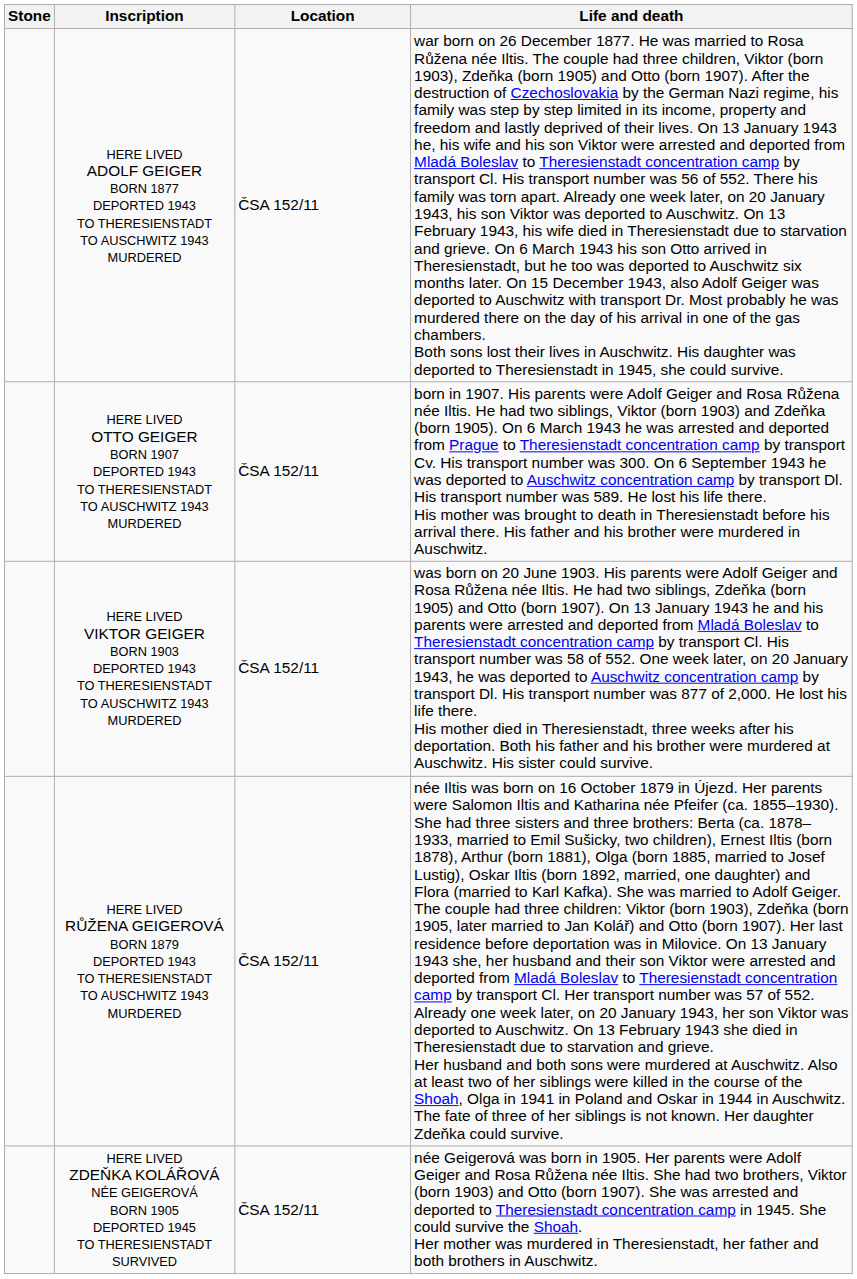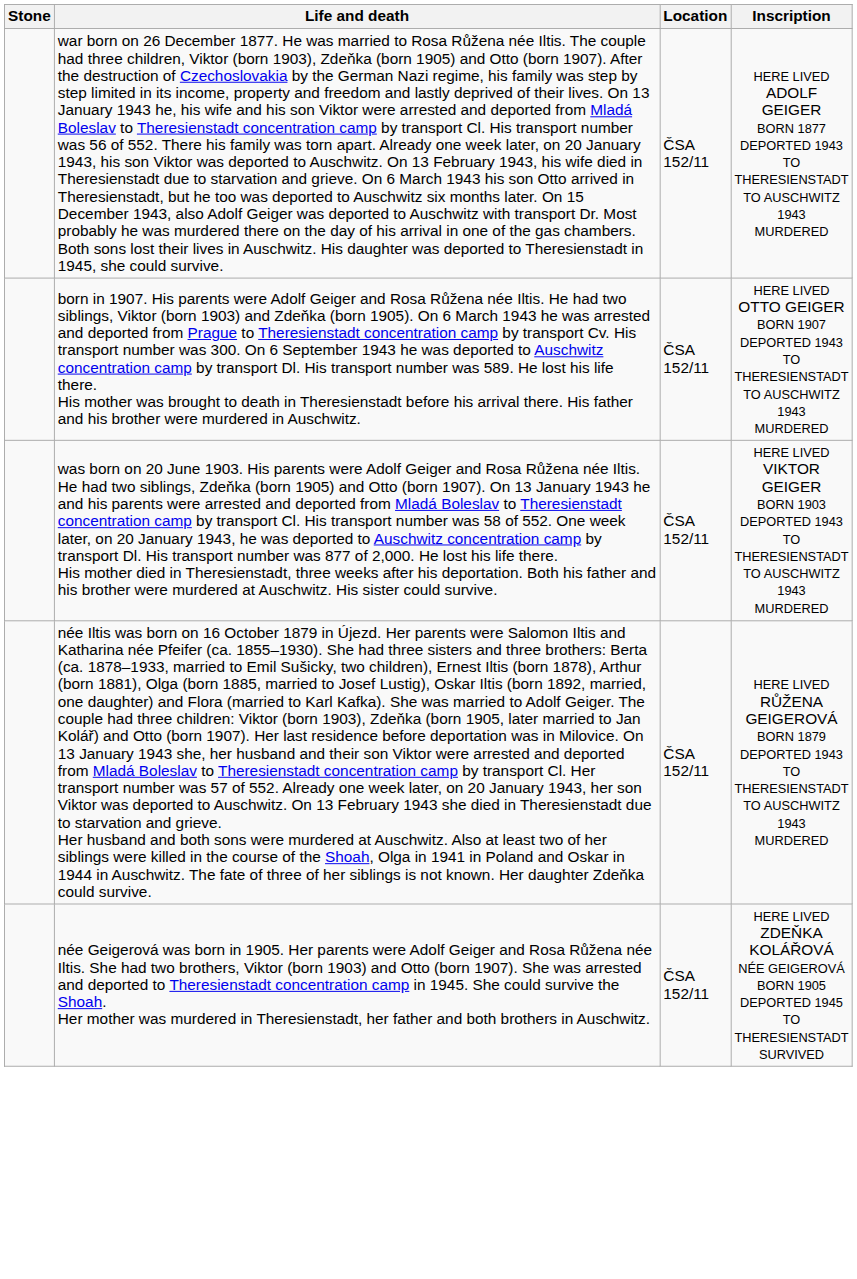columns swapped: (144, 16) <-> (631, 16)
